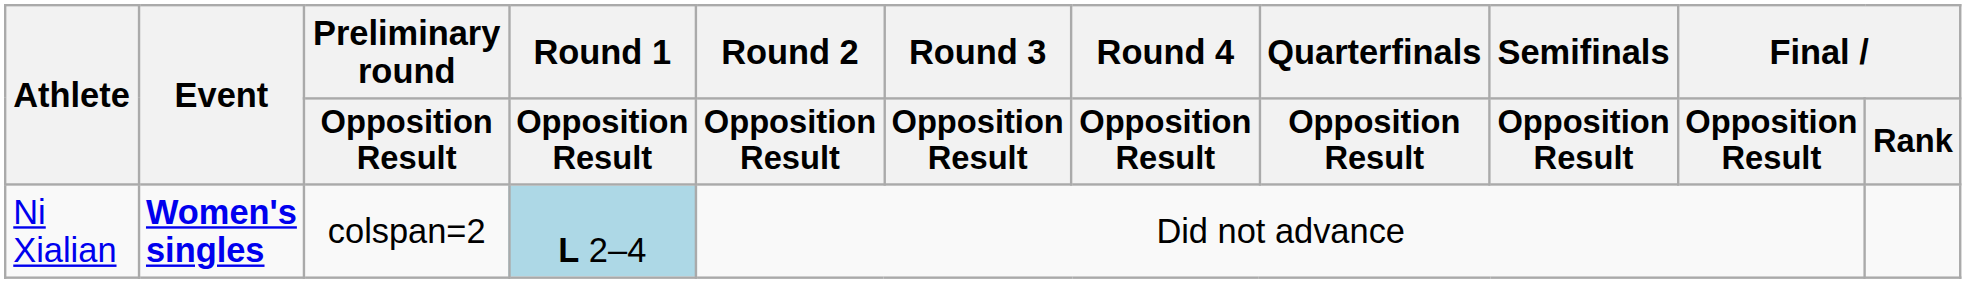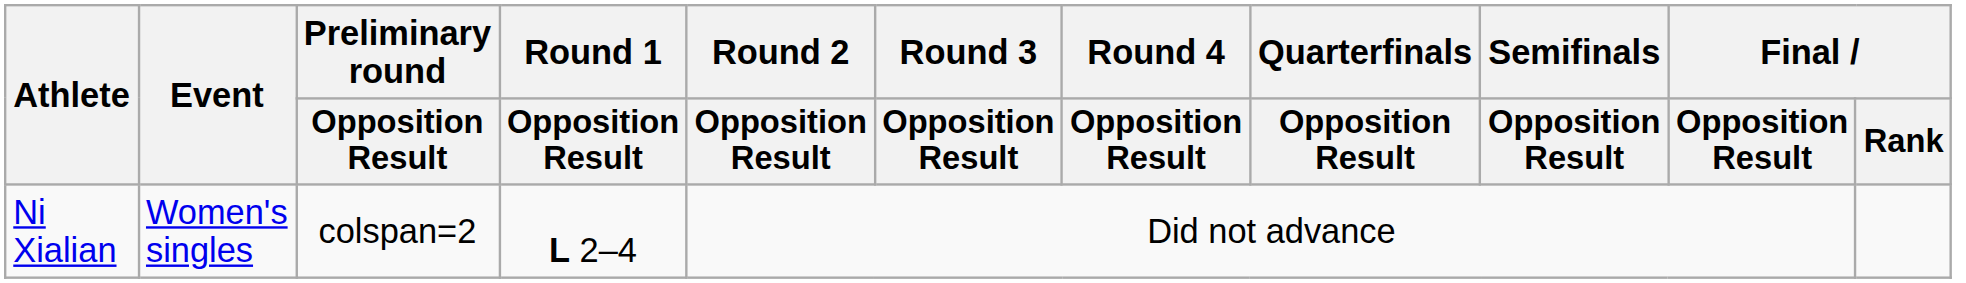(221, 232) bold -> (217, 232) normal
(602, 251) lightblue background -> (593, 251) no background
